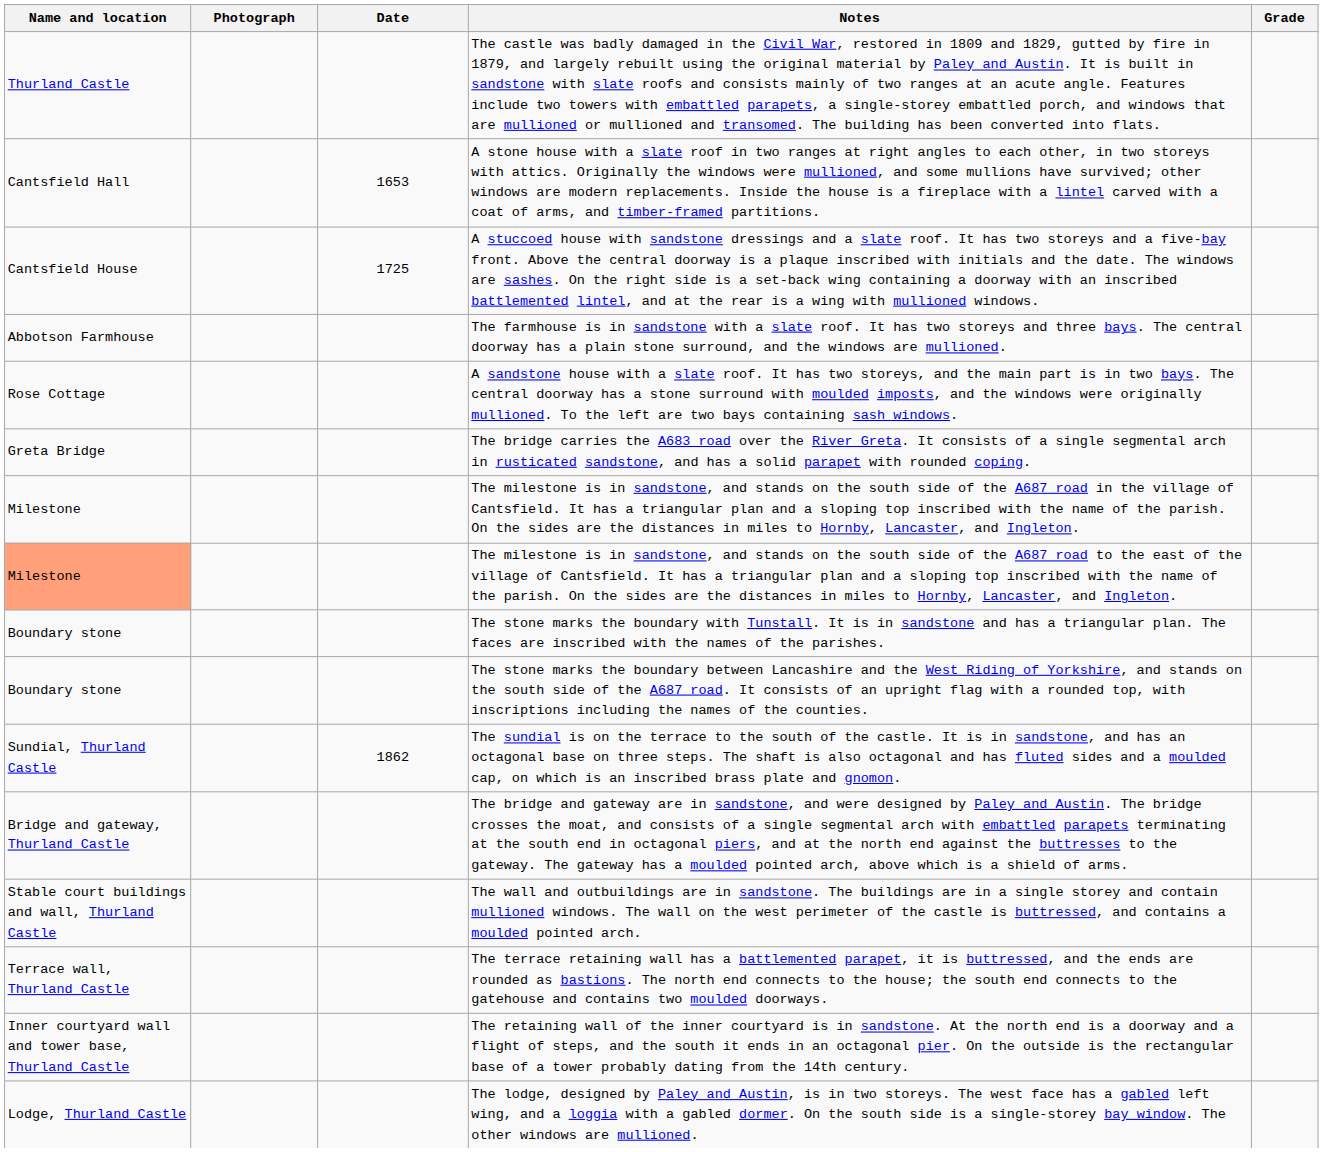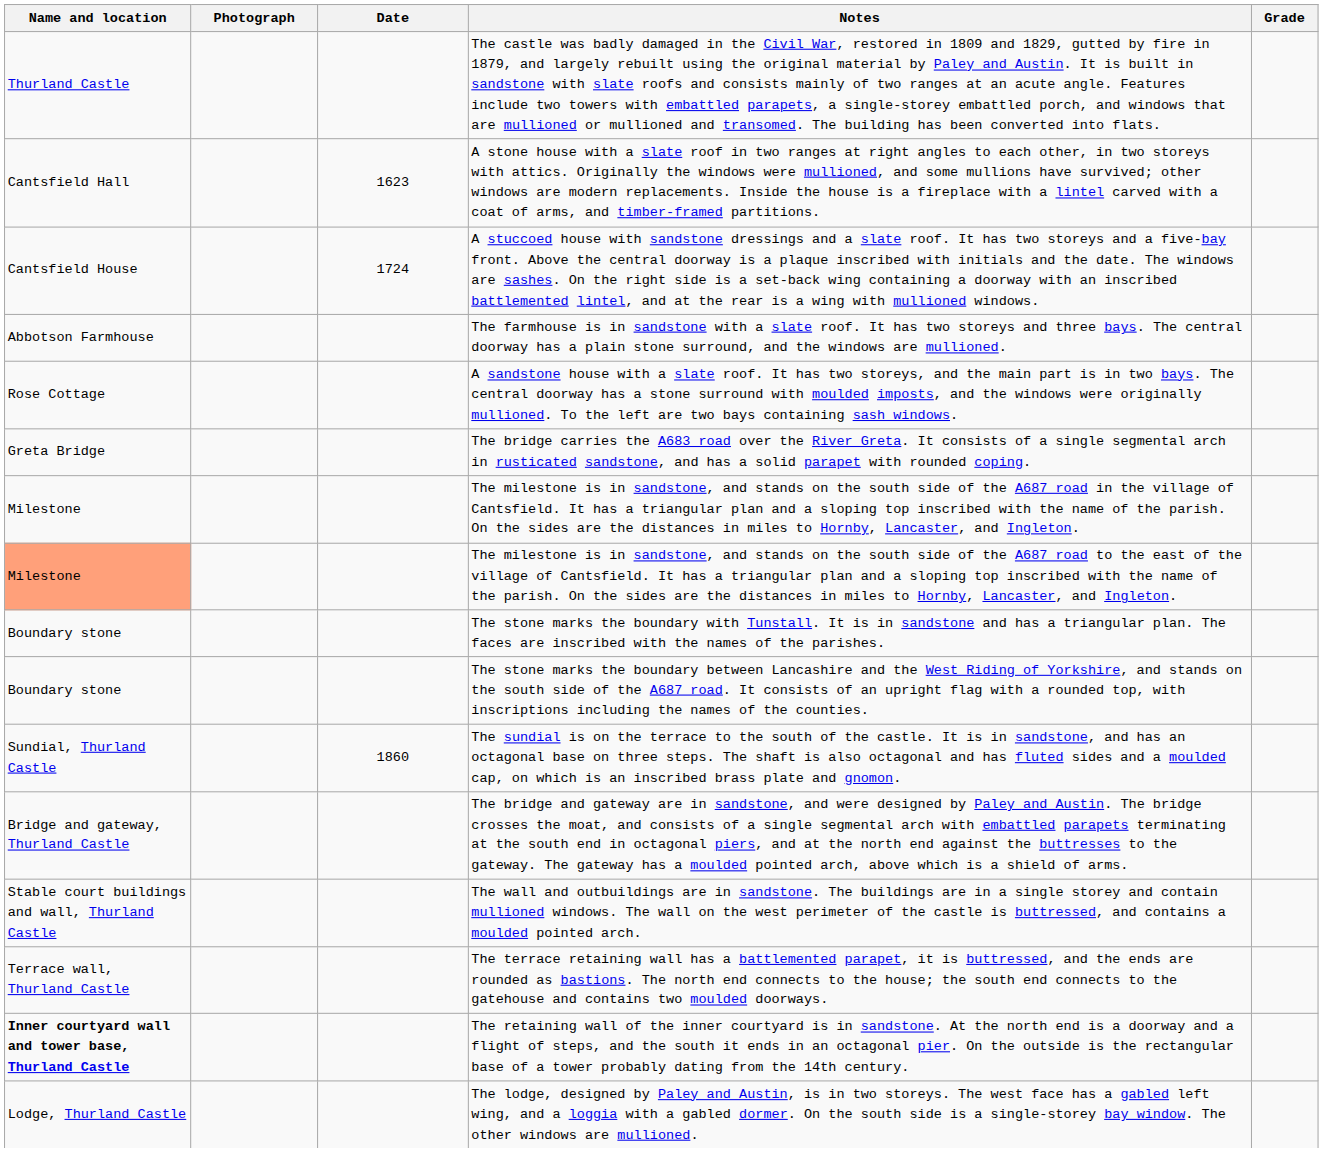(393, 183) 1653 -> (393, 183) 1623
(393, 270) 1725 -> (393, 270) 1724
(393, 758) 1862 -> (393, 758) 1860
(89, 1047) normal -> (89, 1047) bold
